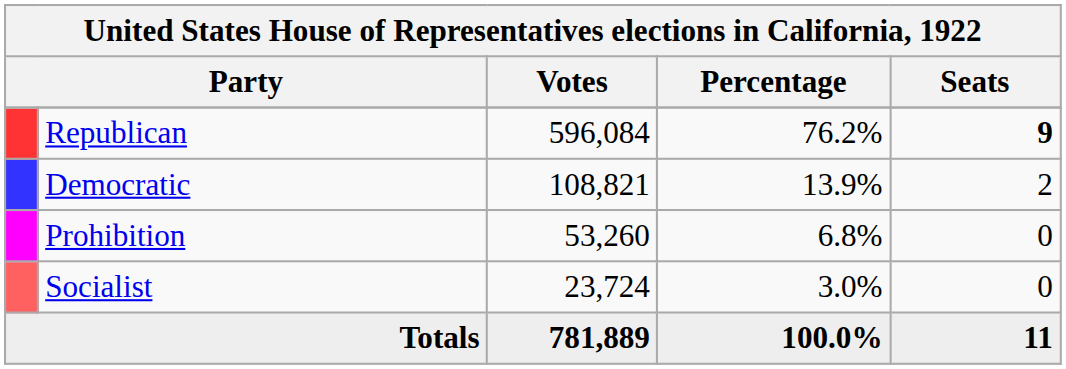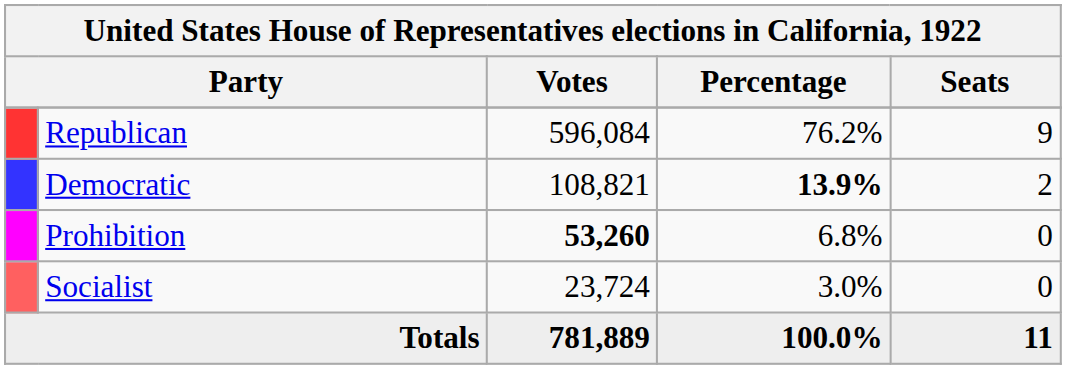(1045, 133) bold -> (1045, 133) normal
(842, 184) normal -> (840, 184) bold
(607, 235) normal -> (607, 235) bold
